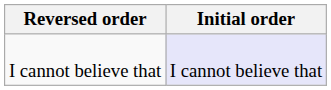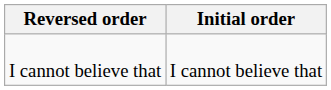(246, 70) lavender background -> (246, 70) no background
